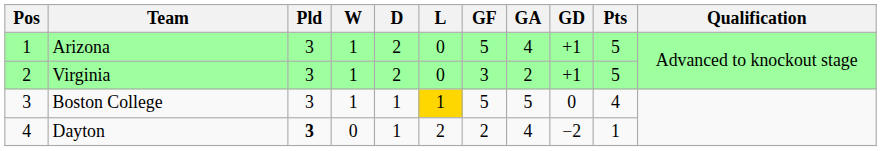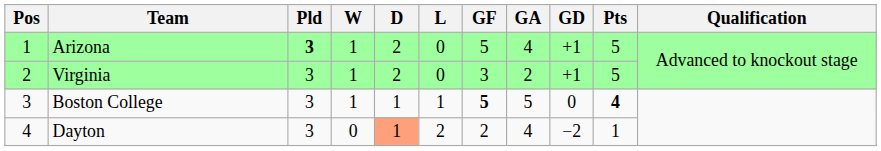(309, 46) normal -> (309, 46) bold
(441, 103) gold background -> (441, 103) no background
(484, 103) normal -> (484, 103) bold
(615, 103) normal -> (615, 103) bold
(309, 131) bold -> (309, 131) normal
(397, 131) no background -> (397, 131) lightsalmon background
